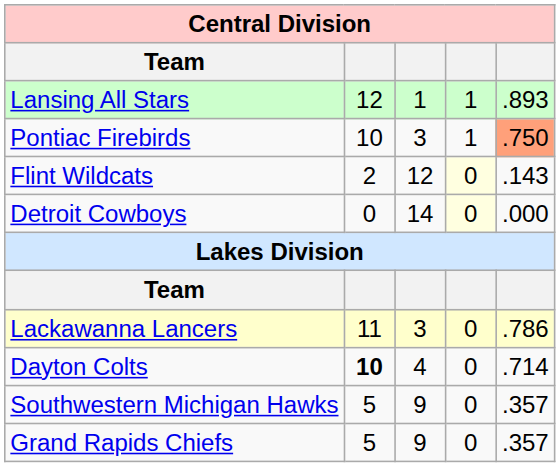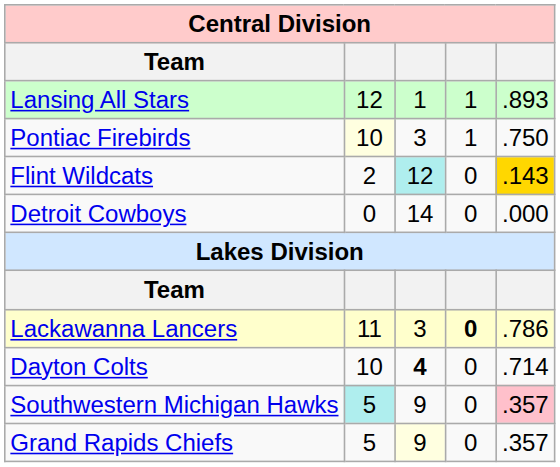(369, 138) no background -> (369, 138) lightyellow background
(525, 138) lightsalmon background -> (525, 138) no background
(420, 176) no background -> (420, 176) paleturquoise background
(471, 176) lightyellow background -> (471, 176) no background
(525, 176) no background -> (525, 176) gold background
(471, 214) lightyellow background -> (471, 214) no background
(471, 328) normal -> (471, 328) bold
(369, 366) bold -> (369, 366) normal
(420, 366) normal -> (420, 366) bold
(369, 404) no background -> (369, 404) paleturquoise background
(525, 404) no background -> (525, 404) pink background
(420, 442) no background -> (420, 442) lightyellow background
